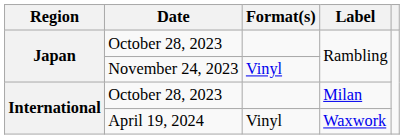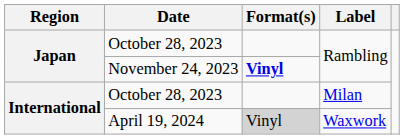(264, 69) normal -> (265, 69) bold
(264, 120) no background -> (264, 120) lightgrey background
